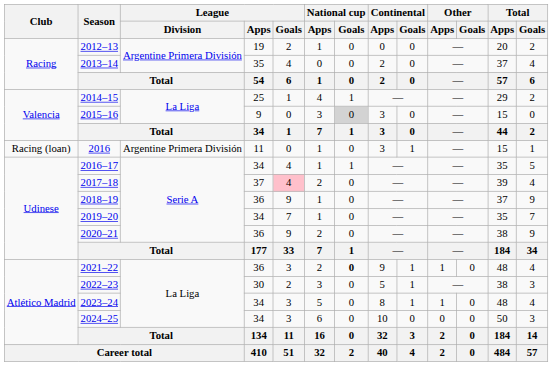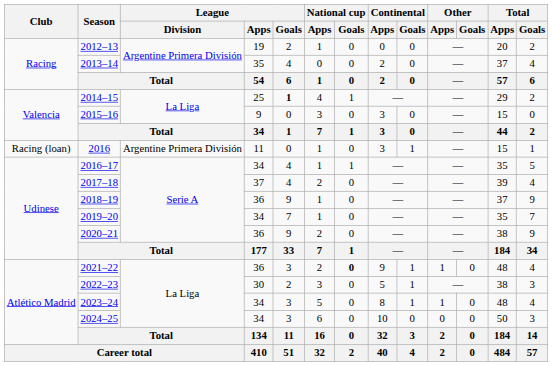(289, 98) normal -> (289, 98) bold
(351, 115) lightgrey background -> (351, 115) no background
(289, 183) pink background -> (289, 183) no background
